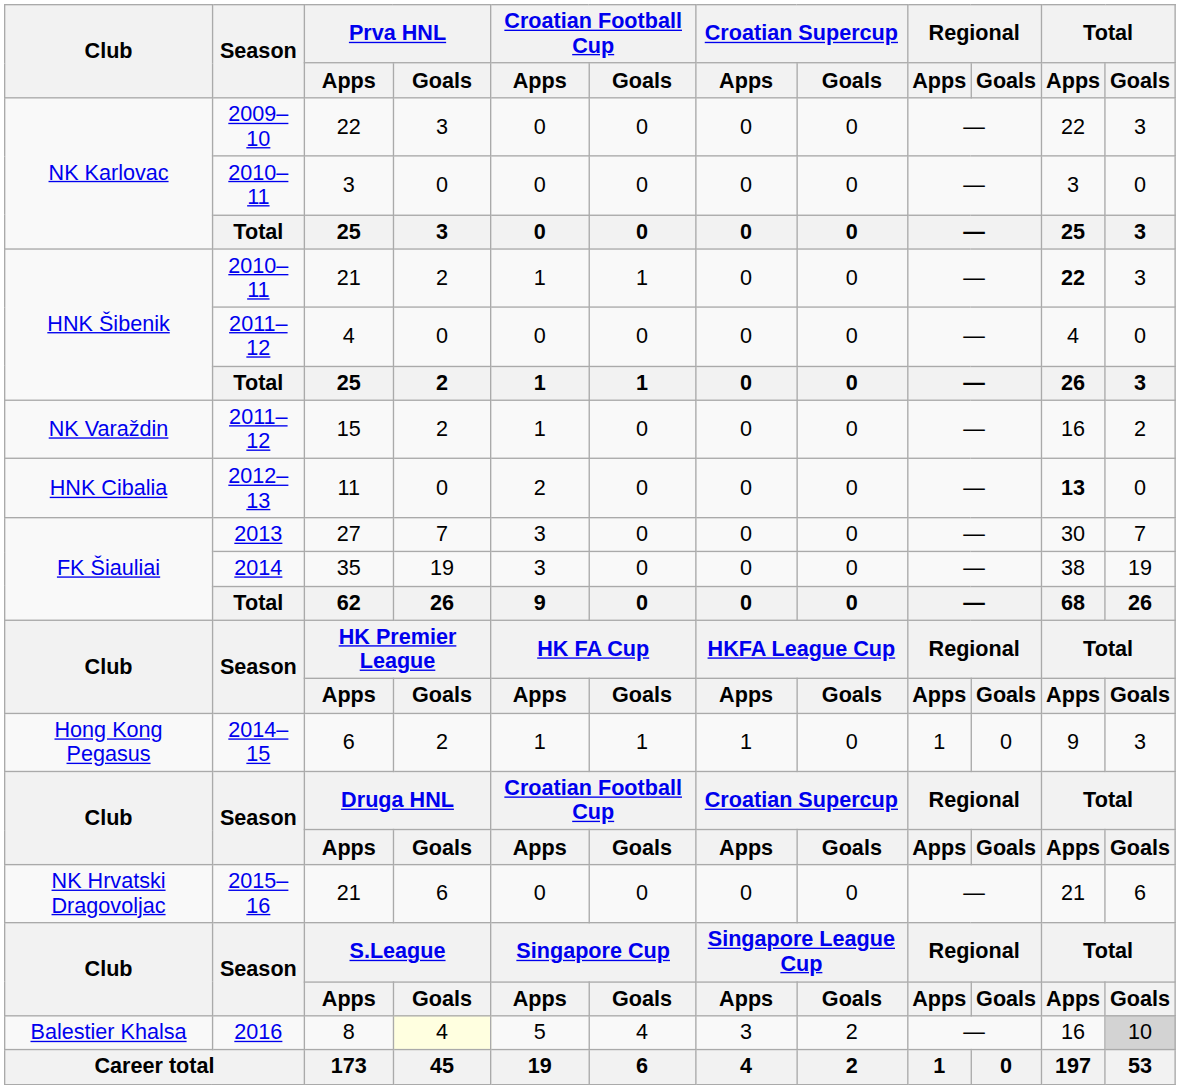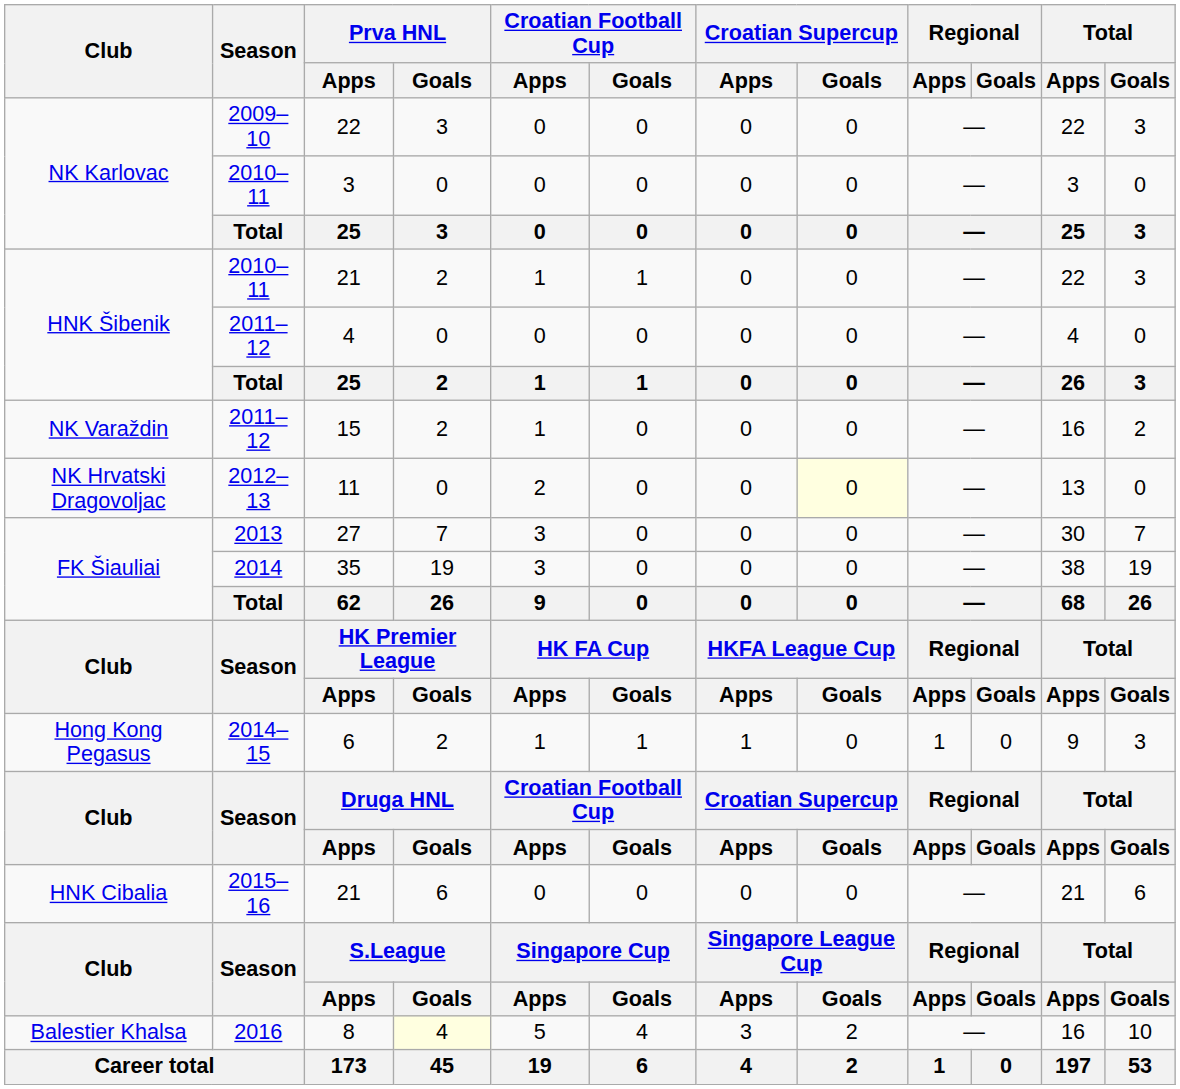(1073, 277) bold -> (1073, 277) normal
(109, 487) HNK Cibalia -> (109, 487) NK Hrvatski Dragovoljac
(852, 487) no background -> (852, 487) lightyellow background
(1073, 487) bold -> (1073, 487) normal
(109, 893) NK Hrvatski Dragovoljac -> (109, 893) HNK Cibalia
(1140, 1032) lightgrey background -> (1140, 1032) no background
